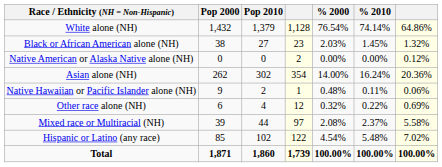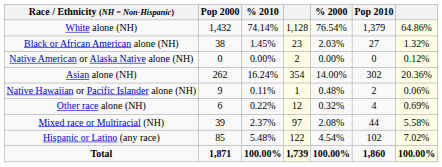columns swapped: (264, 12) <-> (375, 12)
